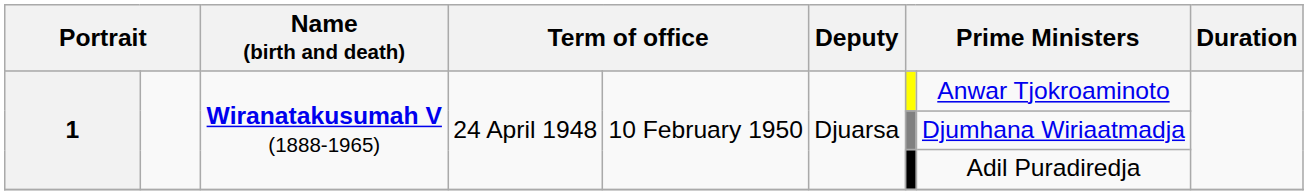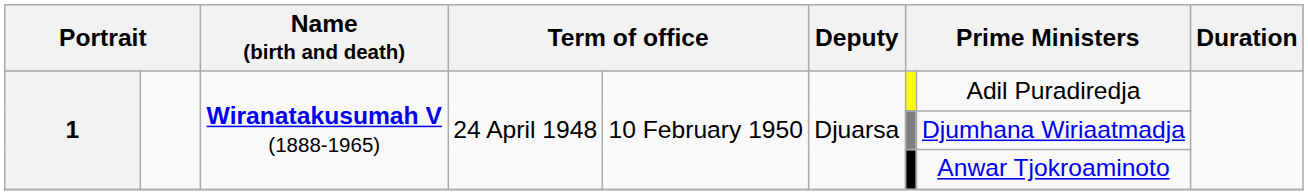(1053, 90) Anwar Tjokroaminoto -> (1053, 90) Adil Puradiredja
(1053, 168) Adil Puradiredja -> (1053, 168) Anwar Tjokroaminoto
